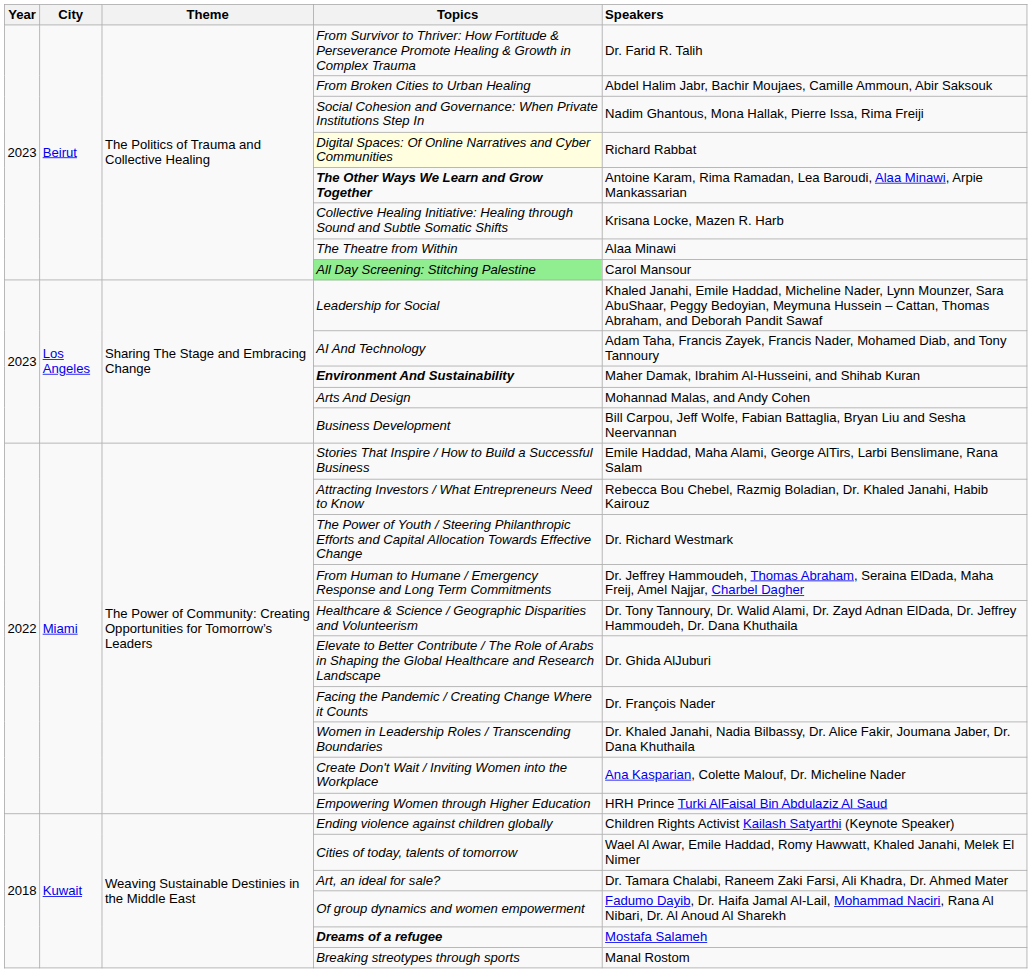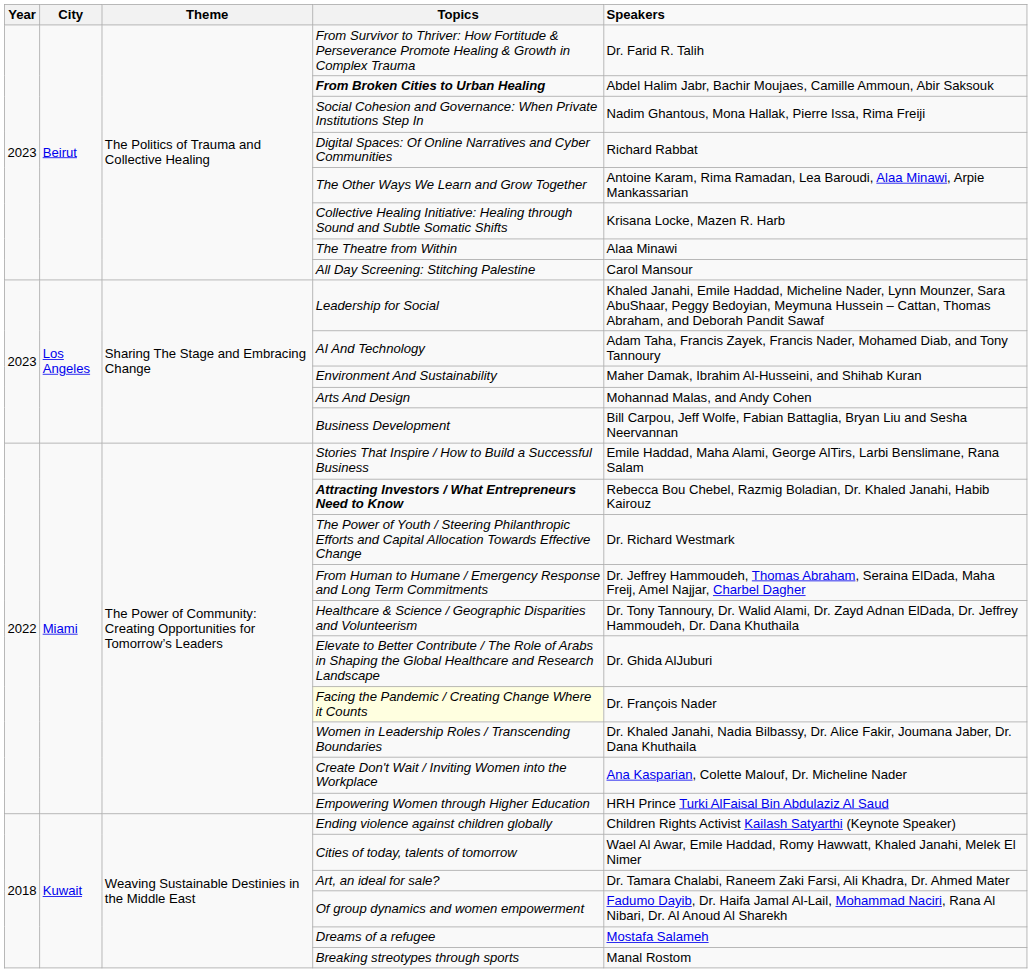(423, 86) normal -> (430, 86) bold
(453, 149) lightyellow background -> (453, 149) no background
(429, 185) bold -> (451, 185) normal
(426, 269) lightgreen background -> (425, 269) no background
(415, 376) bold -> (406, 376) normal
(454, 496) normal -> (446, 496) bold
(454, 704) no background -> (454, 704) lightyellow background
(379, 936) bold -> (375, 936) normal
